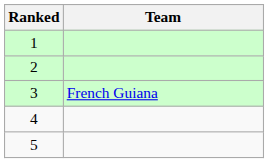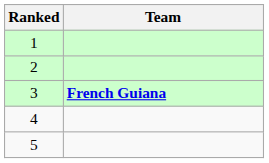(112, 93) normal -> (116, 93) bold
